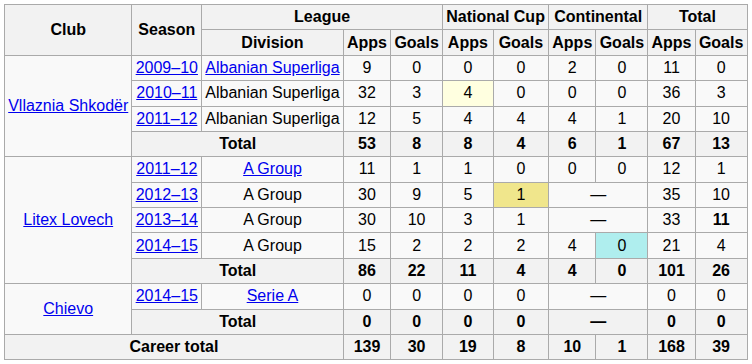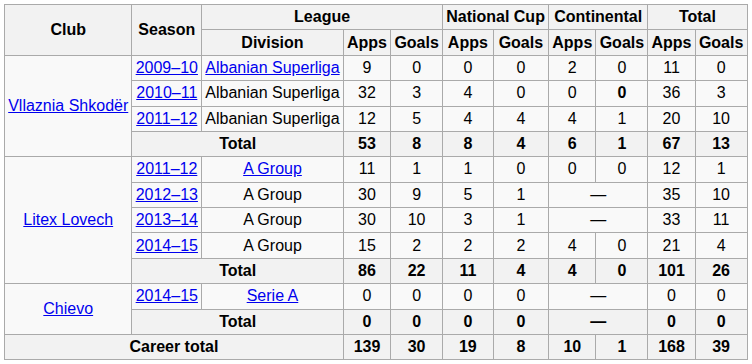(468, 93) lightyellow background -> (468, 93) no background
(622, 93) normal -> (622, 93) bold
(521, 194) khaki background -> (521, 194) no background
(721, 220) bold -> (721, 220) normal
(622, 245) paleturquoise background -> (622, 245) no background
